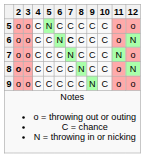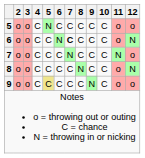(19, 69) bold -> (18, 69) normal
(49, 84) no background -> (48, 84) khaki background
